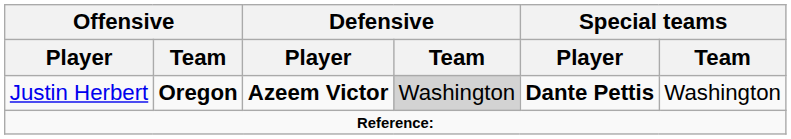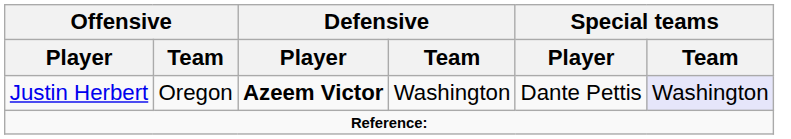(198, 92) bold -> (196, 92) normal
(457, 92) lightgrey background -> (452, 92) no background
(590, 92) bold -> (581, 92) normal
(723, 92) no background -> (710, 92) lavender background
